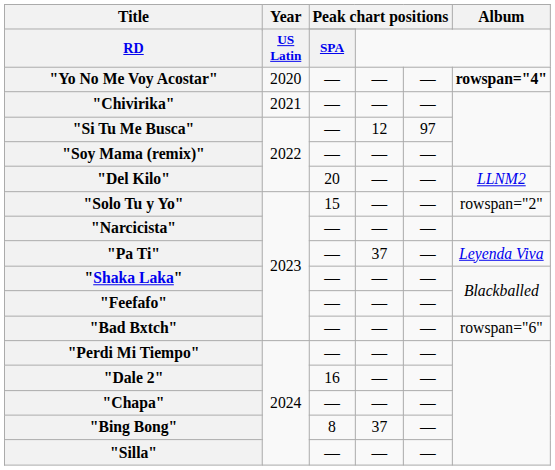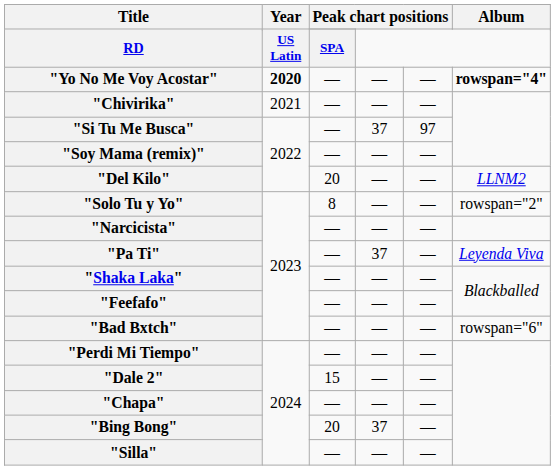(286, 79) normal -> (286, 79) bold
(379, 129) 12 -> (379, 129) 37
(332, 203) 15 -> (332, 203) 8
(332, 377) 16 -> (332, 377) 15
(332, 427) 8 -> (332, 427) 20
